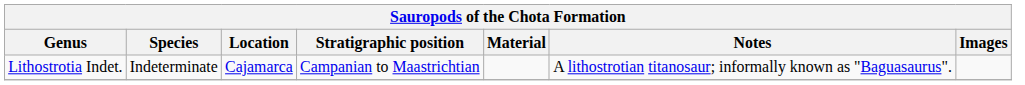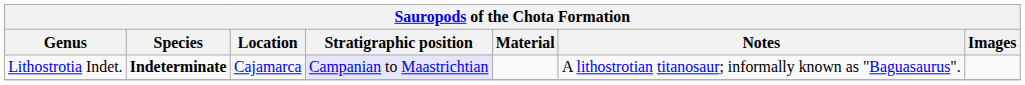(174, 67) normal -> (178, 67) bold
(390, 67) no background -> (399, 67) lavender background
